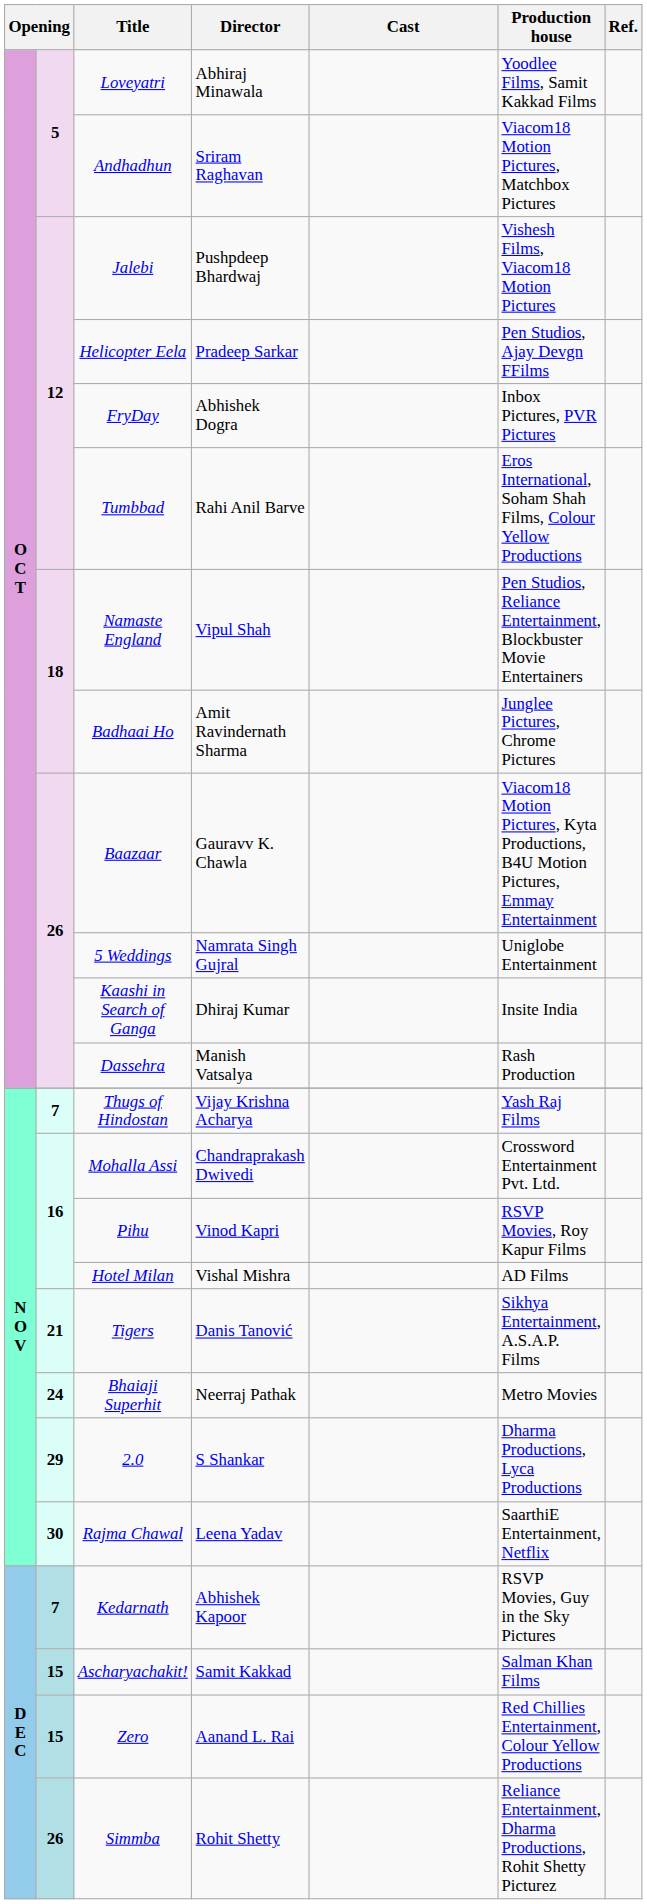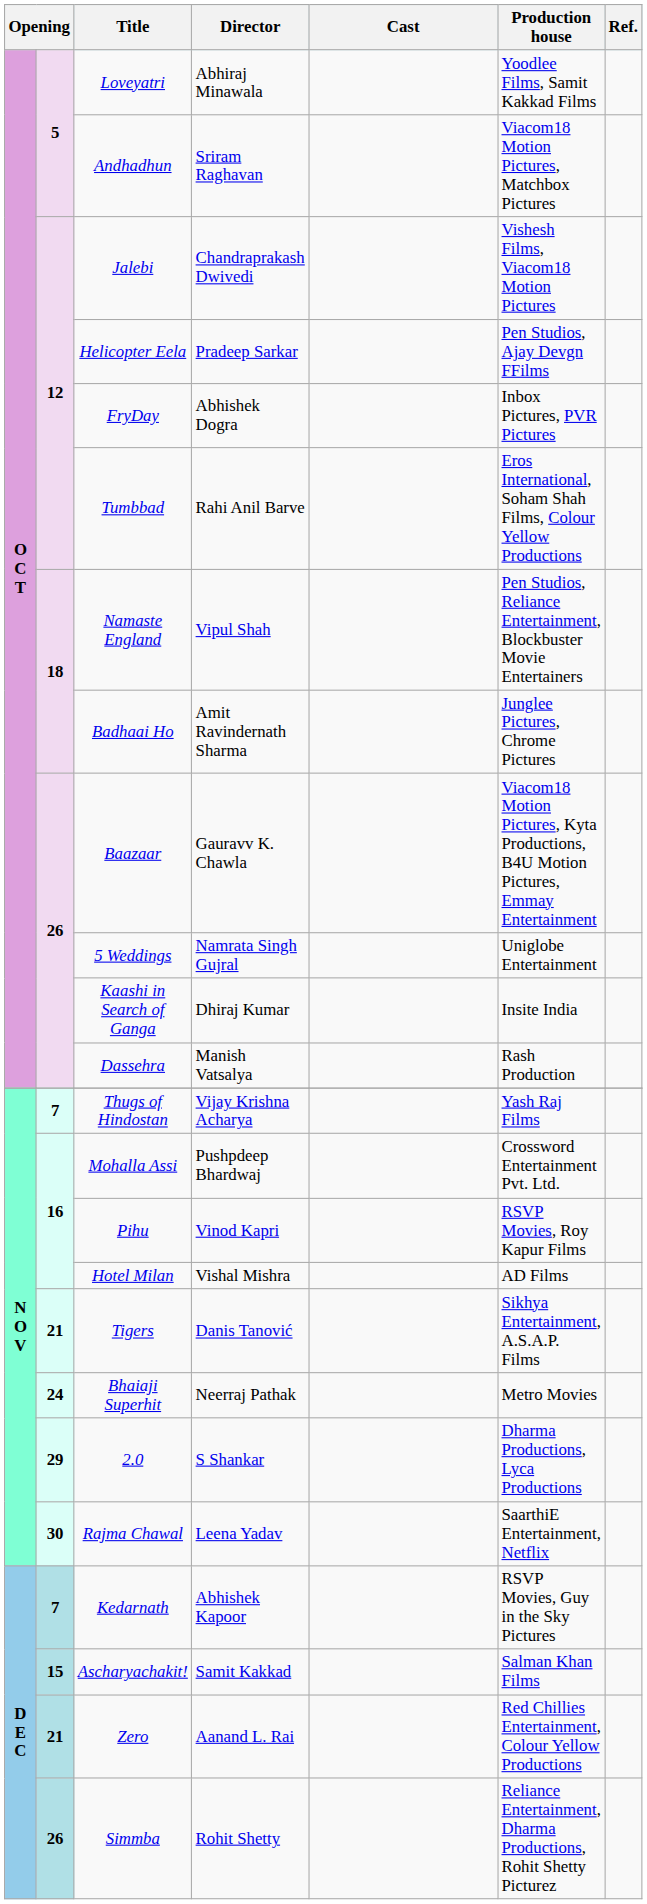(232, 267) Pushpdeep Bhardwaj -> (250, 267) Chandraprakash Dwivedi
(250, 1165) Chandraprakash Dwivedi -> (232, 1165) Pushpdeep Bhardwaj
(55, 1736) 15 -> (55, 1736) 21
